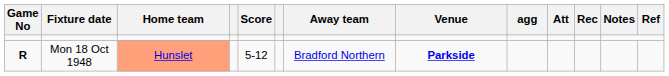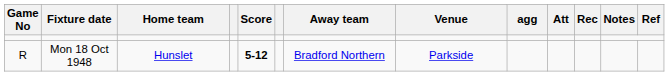(23, 55) bold -> (23, 55) normal
(173, 55) lightsalmon background -> (173, 55) no background
(256, 55) normal -> (256, 55) bold
(451, 55) bold -> (451, 55) normal
